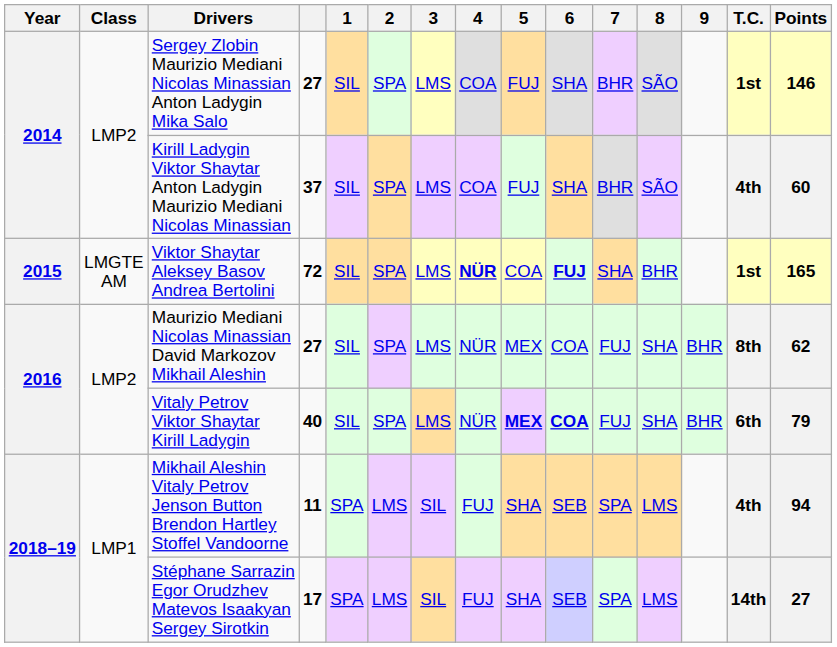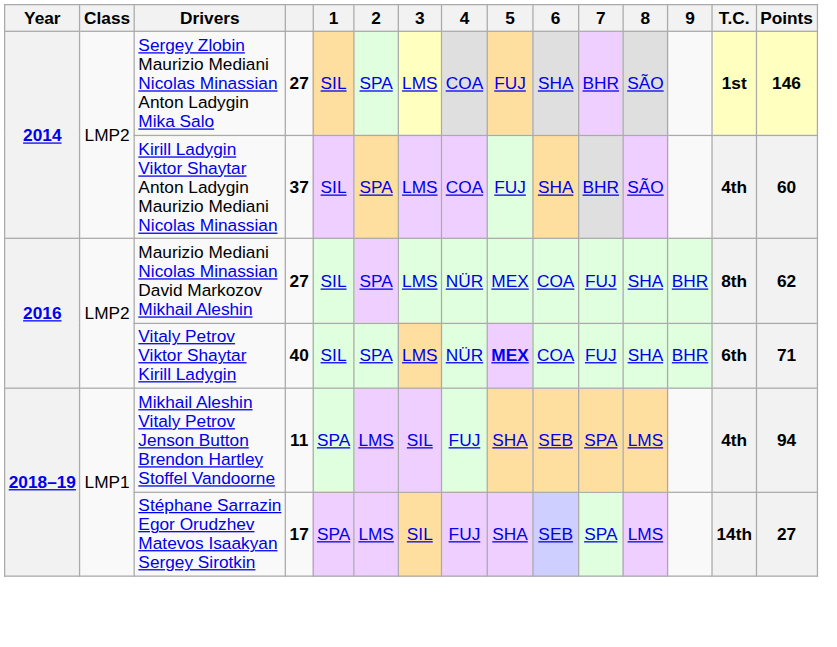- row: (213, 271)
(570, 421) bold -> (556, 355) normal
(801, 421) 79 -> (786, 355) 71
